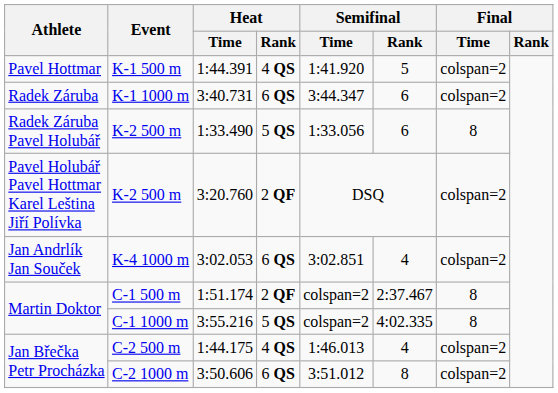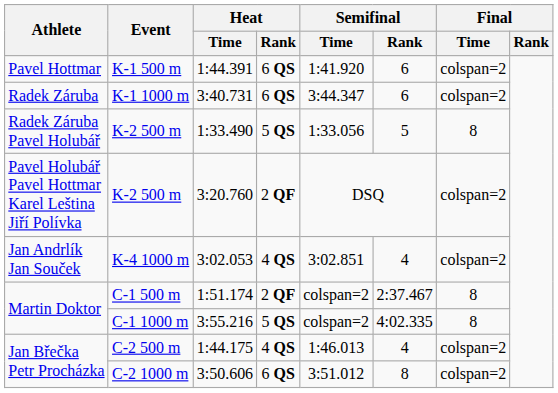(278, 69) 4 QS -> (278, 69) 6 QS
(405, 69) 5 -> (405, 69) 6
(405, 131) 6 -> (405, 131) 5
(278, 259) 6 QS -> (278, 259) 4 QS
